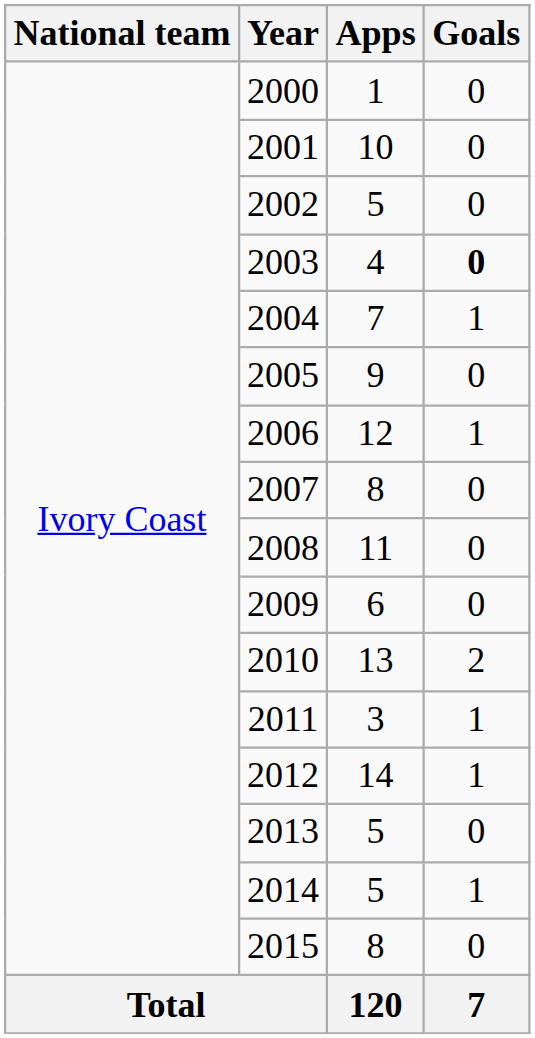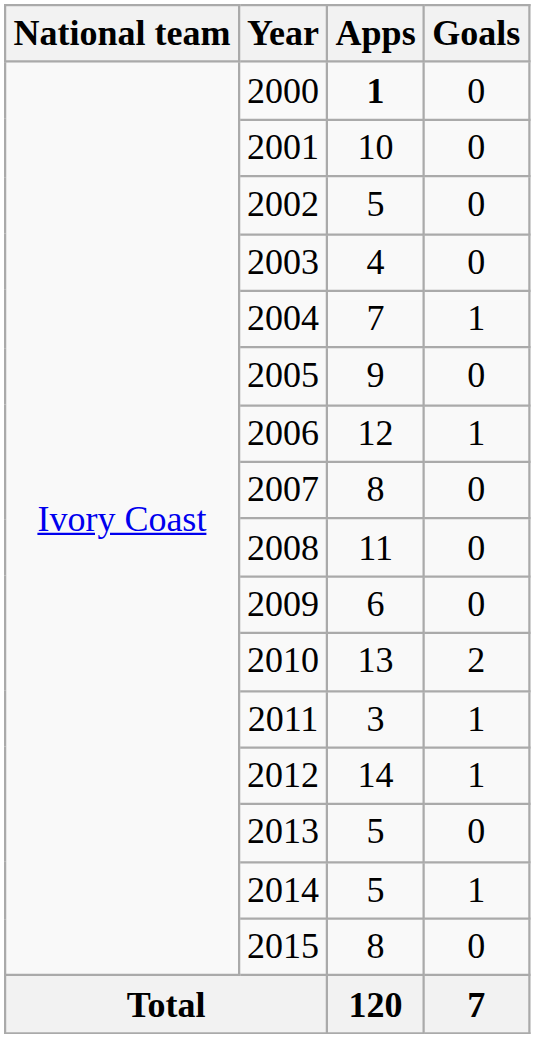(376, 90) normal -> (376, 90) bold
(476, 261) bold -> (476, 261) normal
